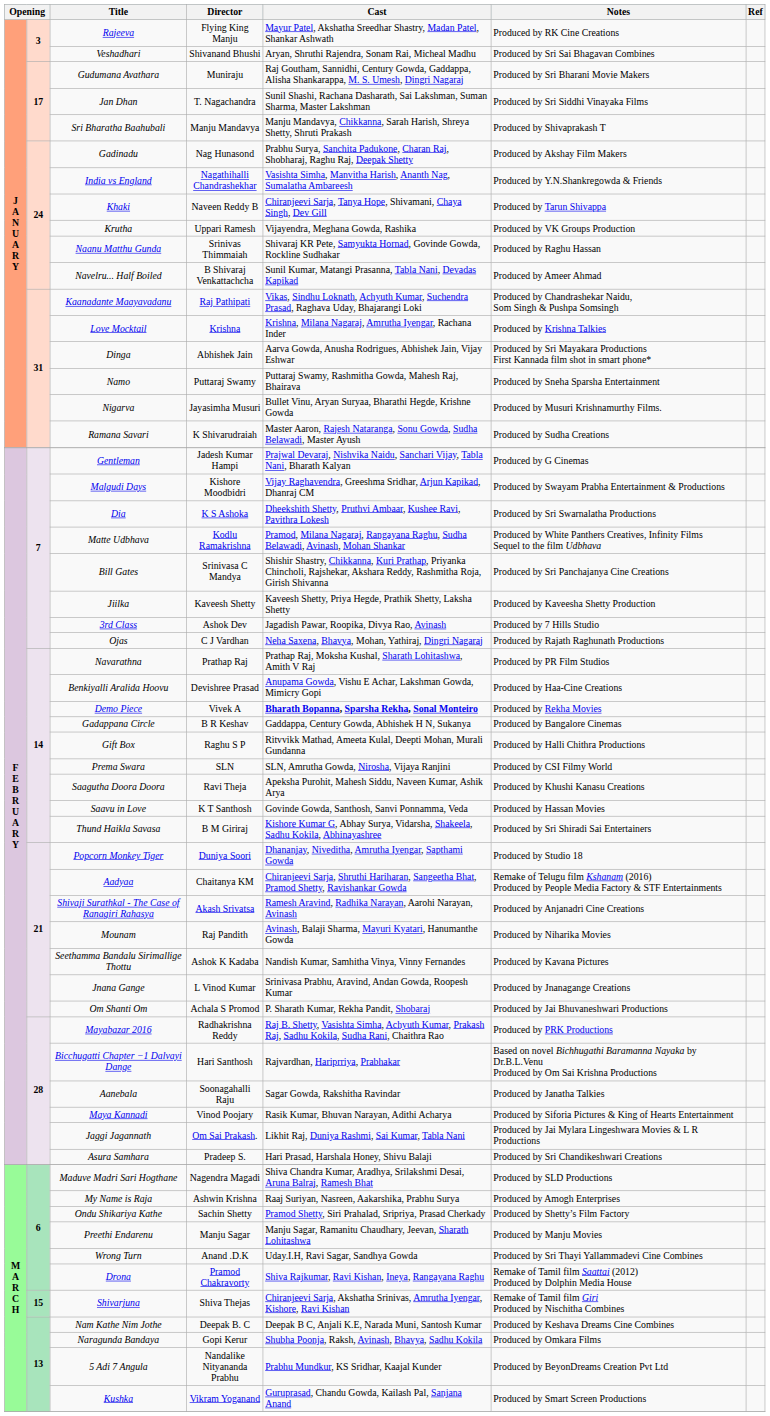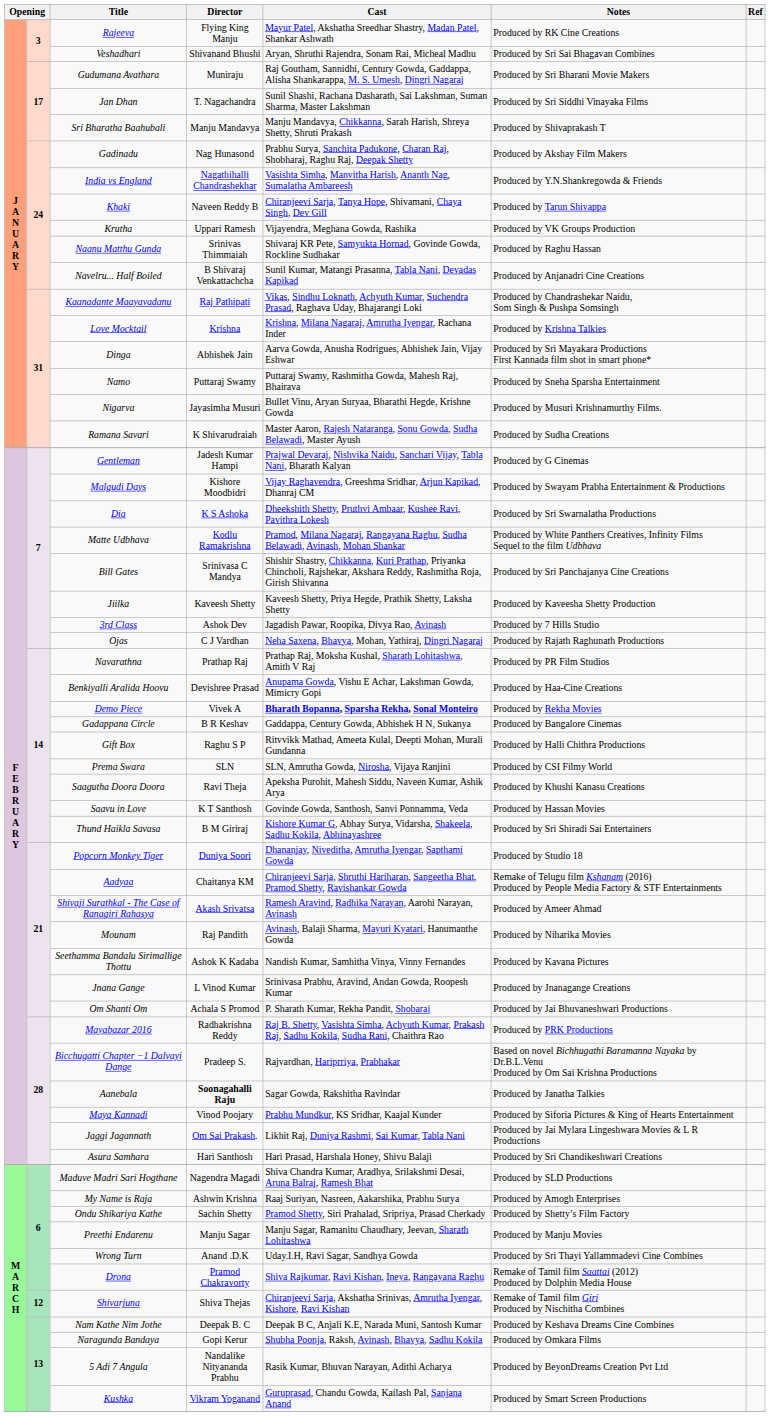(547, 275) Produced by Ameer Ahmad -> (569, 275) Produced by Anjanadri Cine Creations
(569, 908) Produced by Anjanadri Cine Creations -> (547, 908) Produced by Ameer Ahmad
(225, 1062) Hari Santhosh -> (225, 1062) Pradeep S.
(225, 1094) normal -> (225, 1094) bold
(358, 1115) Rasik Kumar, Bhuvan Narayan, Adithi Acharya -> (353, 1115) Prabhu Mundkur, KS Sridhar, Kaajal Kunder
(225, 1156) Pradeep S. -> (225, 1156) Hari Santhosh
(38, 1303) 15 -> (38, 1303) 12
(353, 1366) Prabhu Mundkur, KS Sridhar, Kaajal Kunder -> (358, 1366) Rasik Kumar, Bhuvan Narayan, Adithi Acharya
